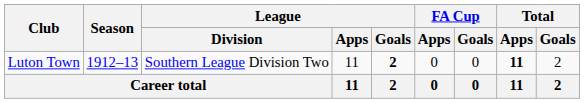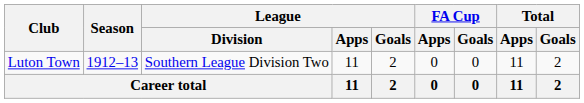(393, 62) bold -> (393, 62) normal
(516, 62) bold -> (516, 62) normal
